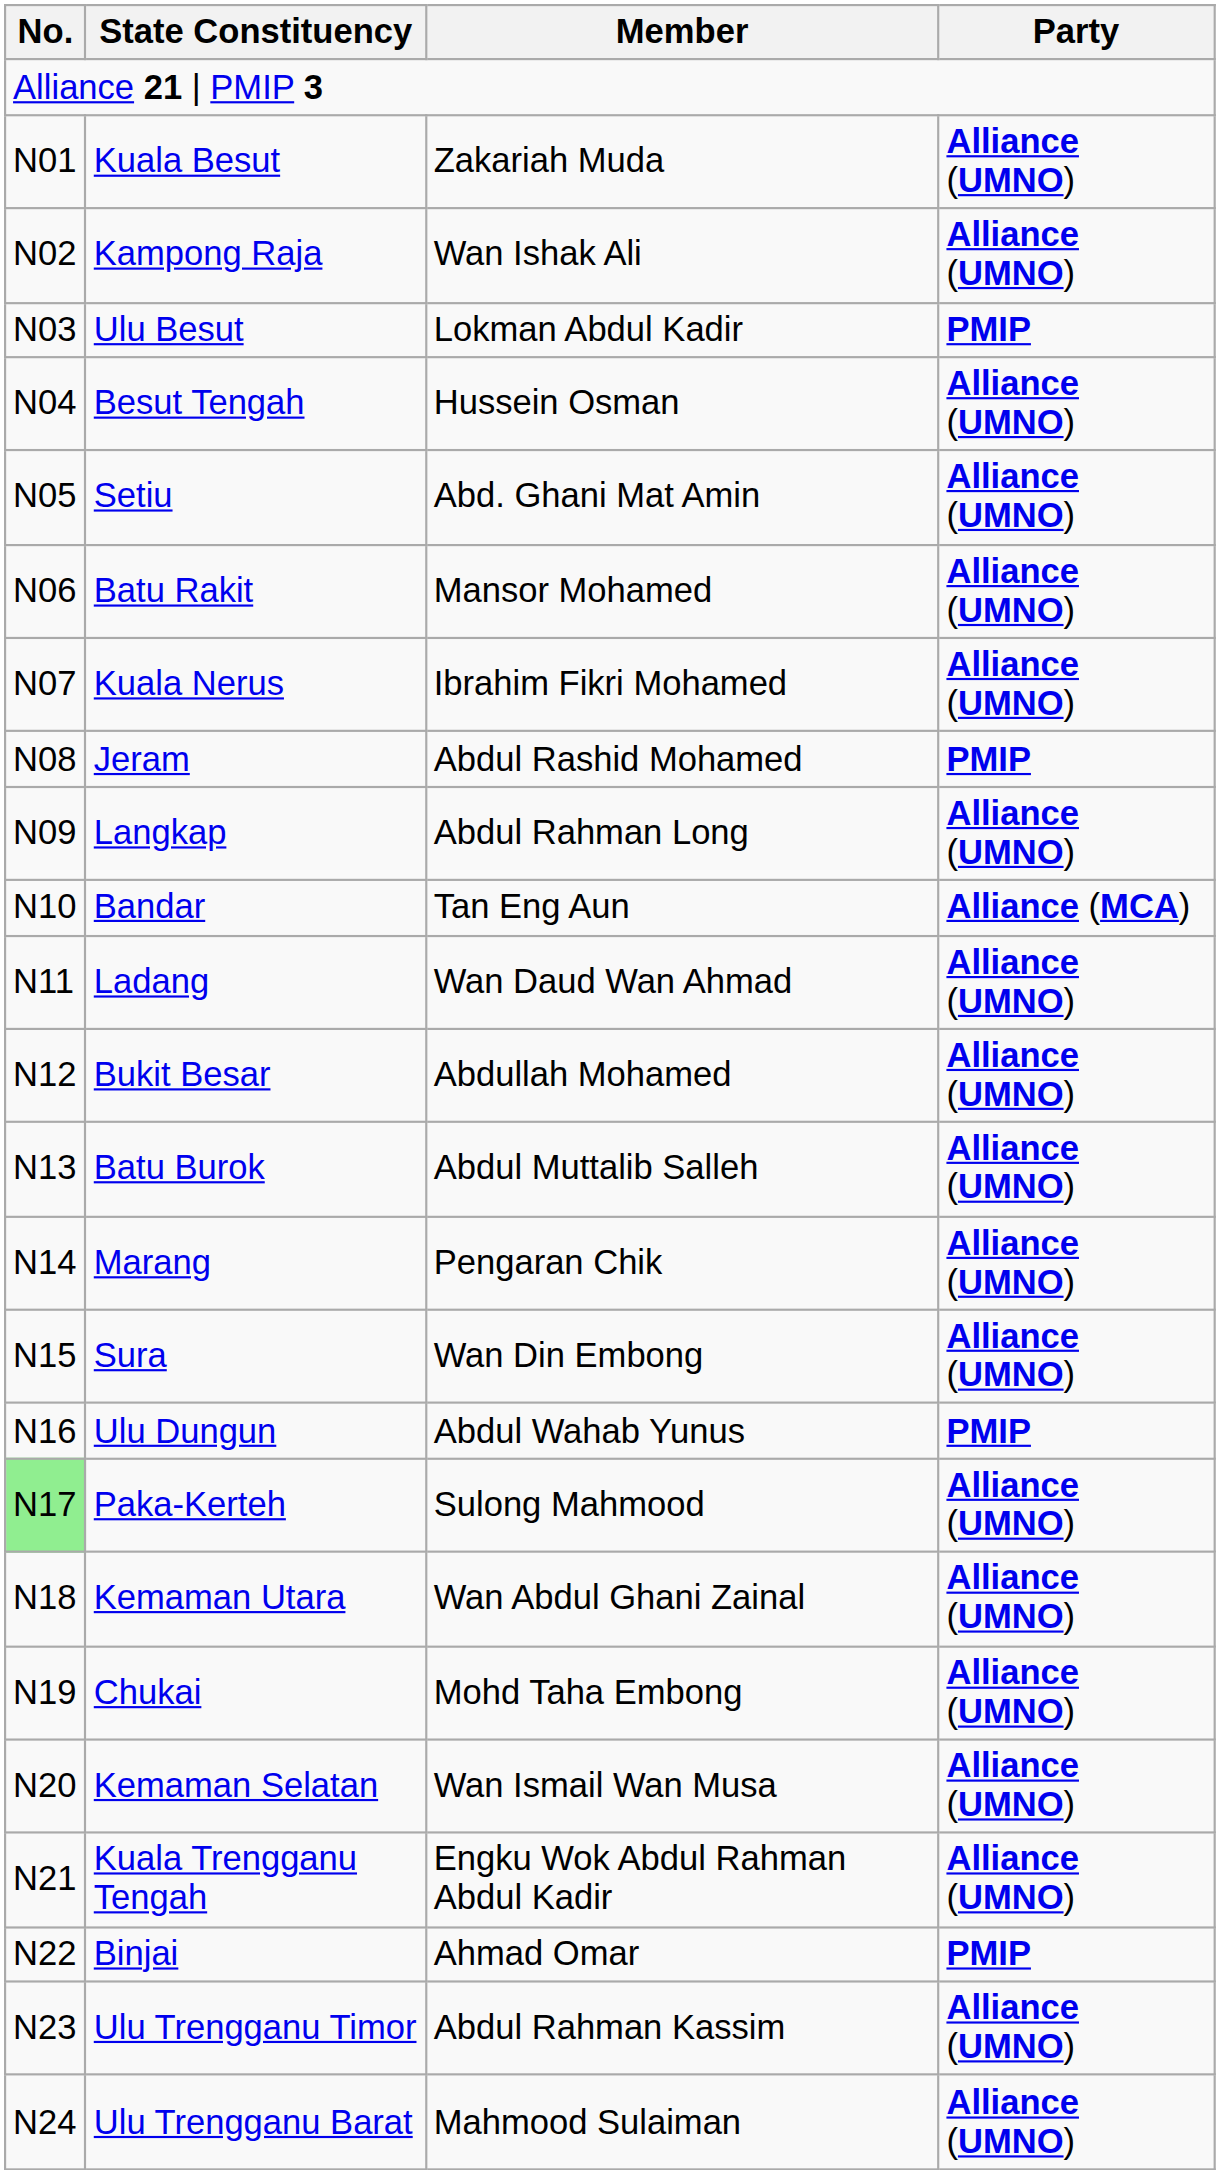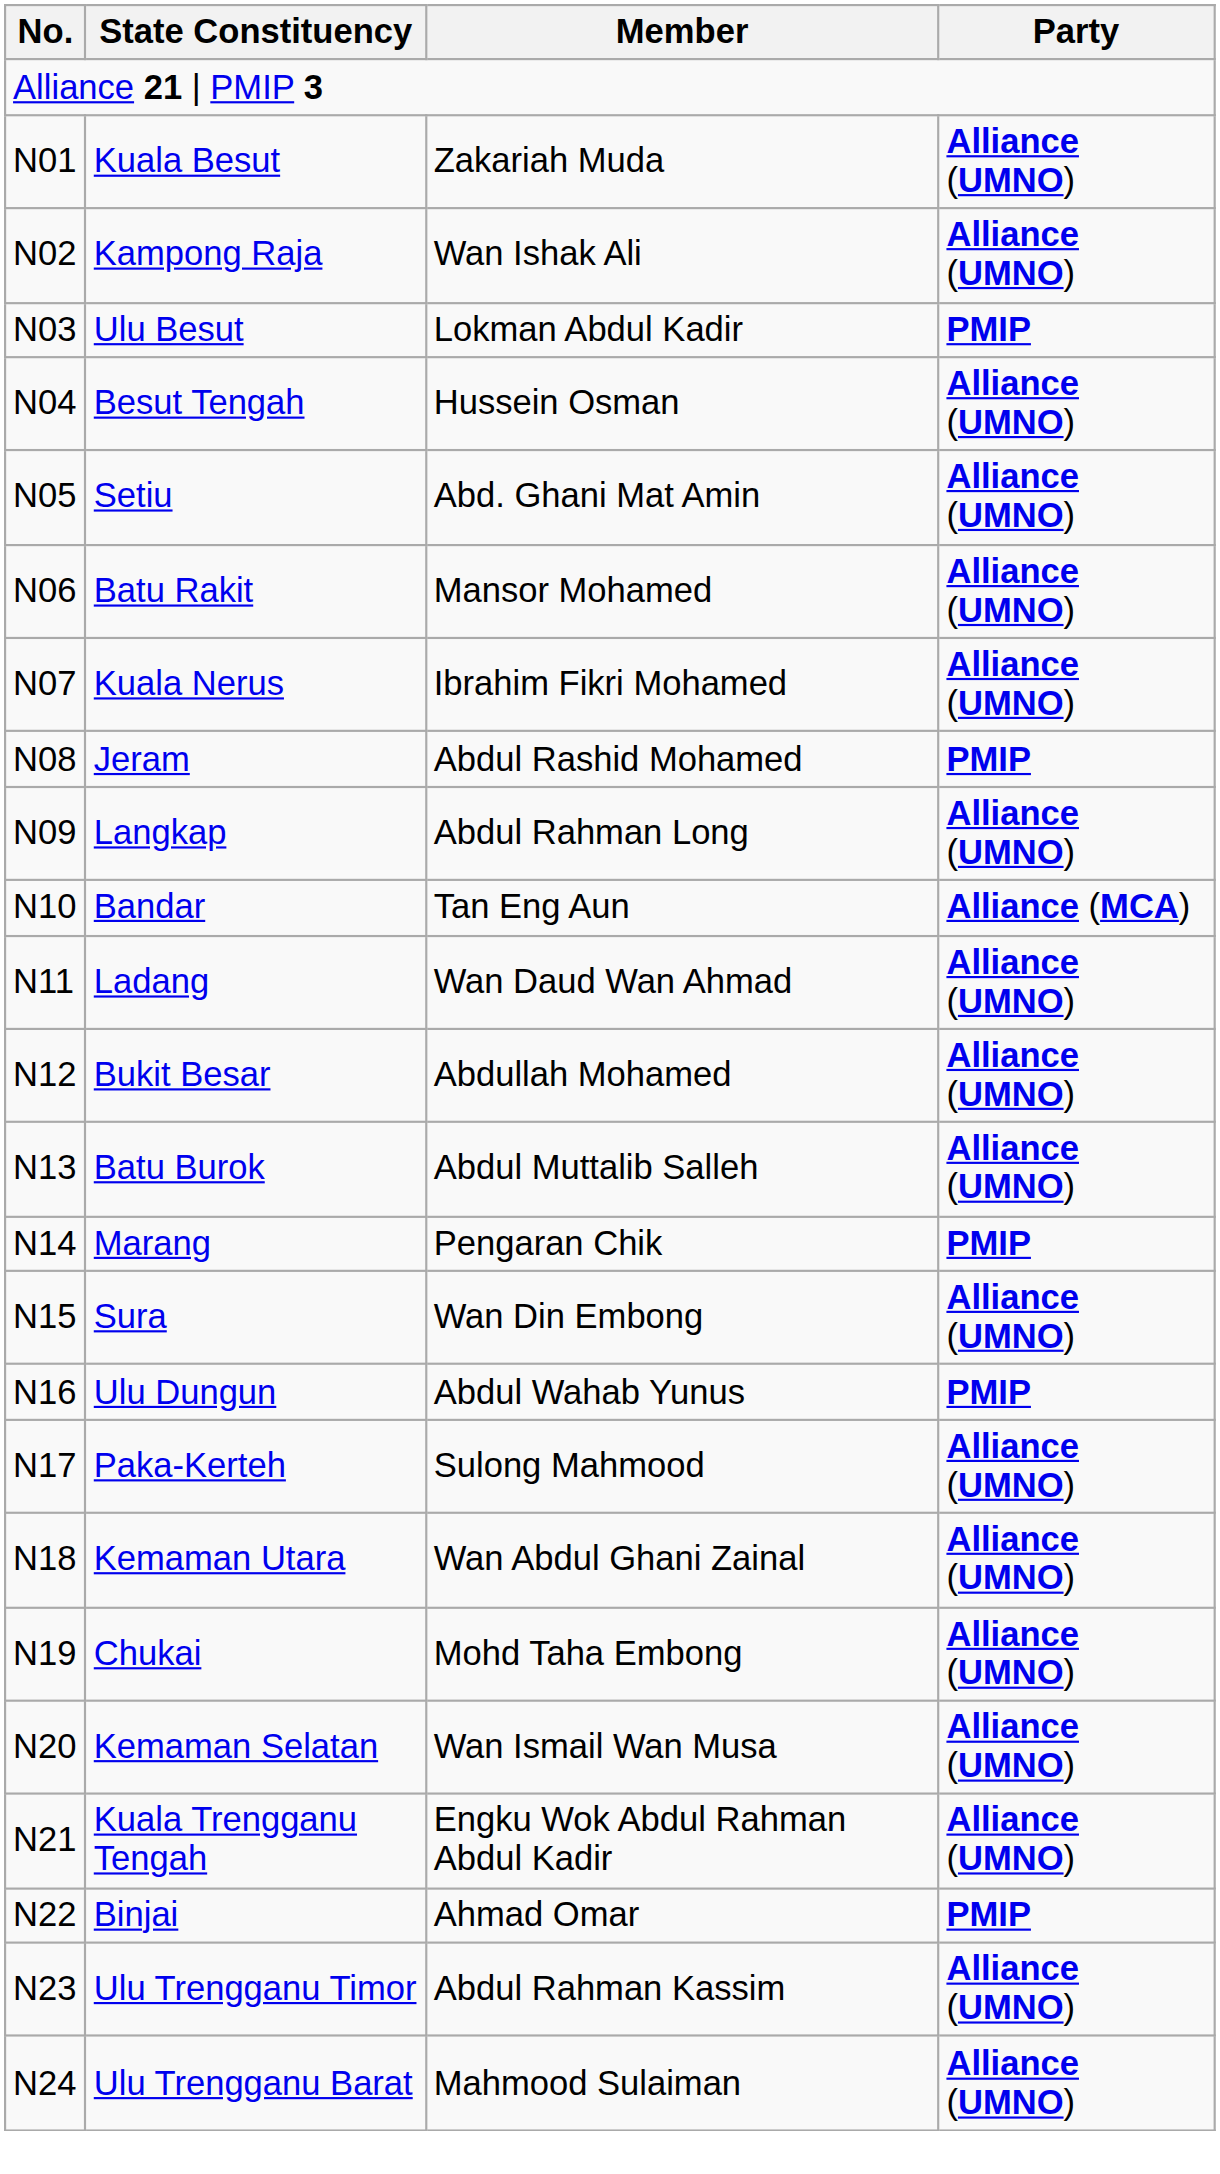(1013, 1262) Alliance (UMNO) -> (989, 1242) PMIP
(45, 1504) lightgreen background -> (45, 1465) no background
